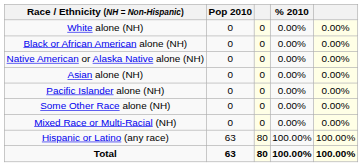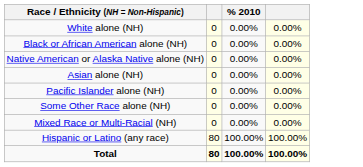- column: (230, 12)
